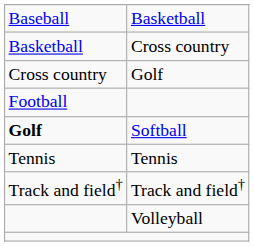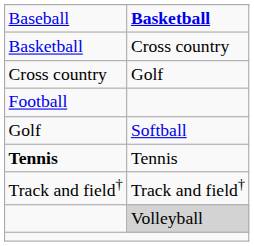(168, 18) normal -> (171, 18) bold
(25, 130) bold -> (25, 130) normal
(32, 158) normal -> (33, 158) bold
(167, 218) no background -> (167, 218) lightgrey background
